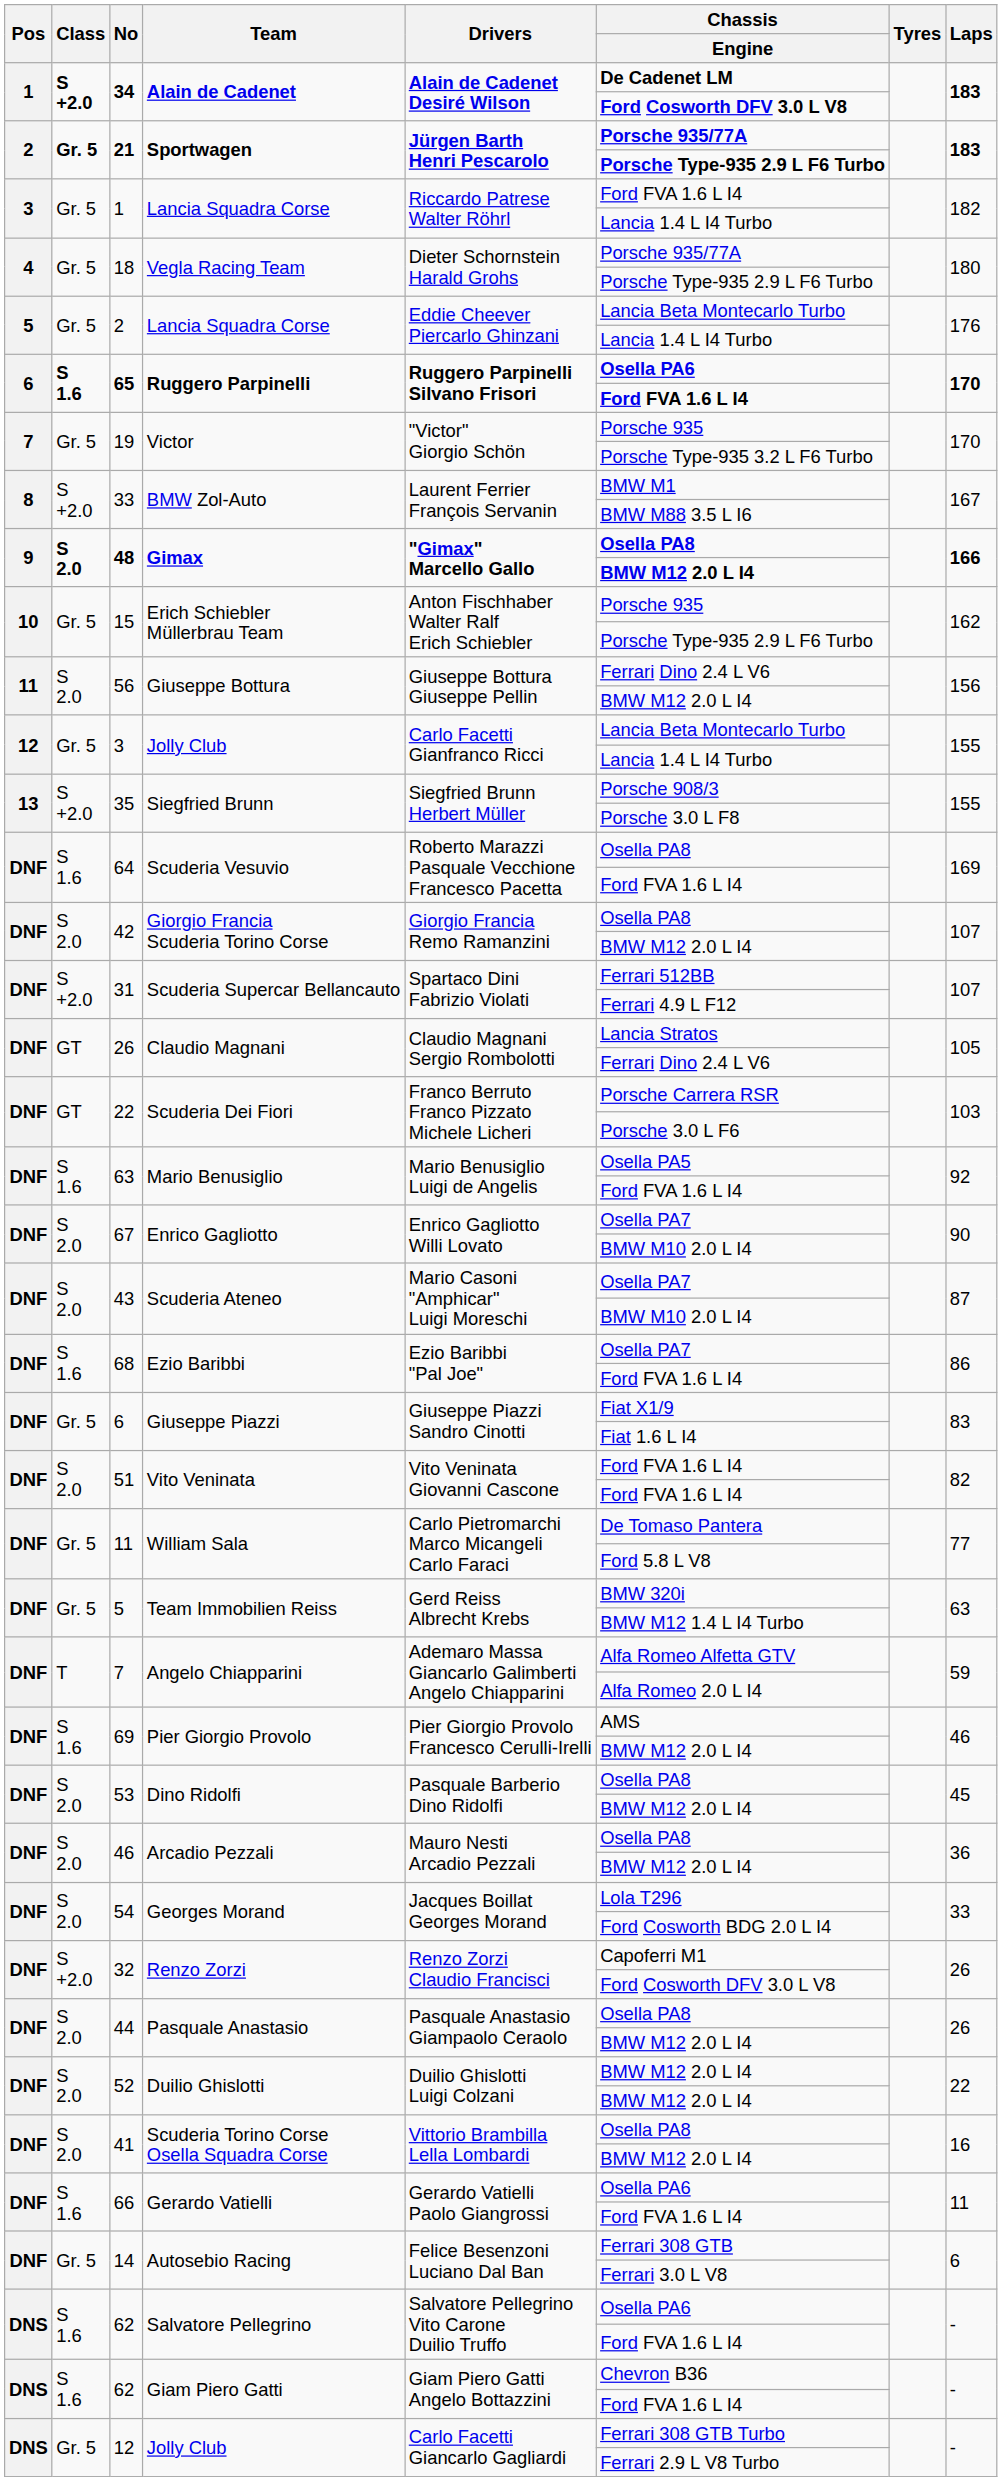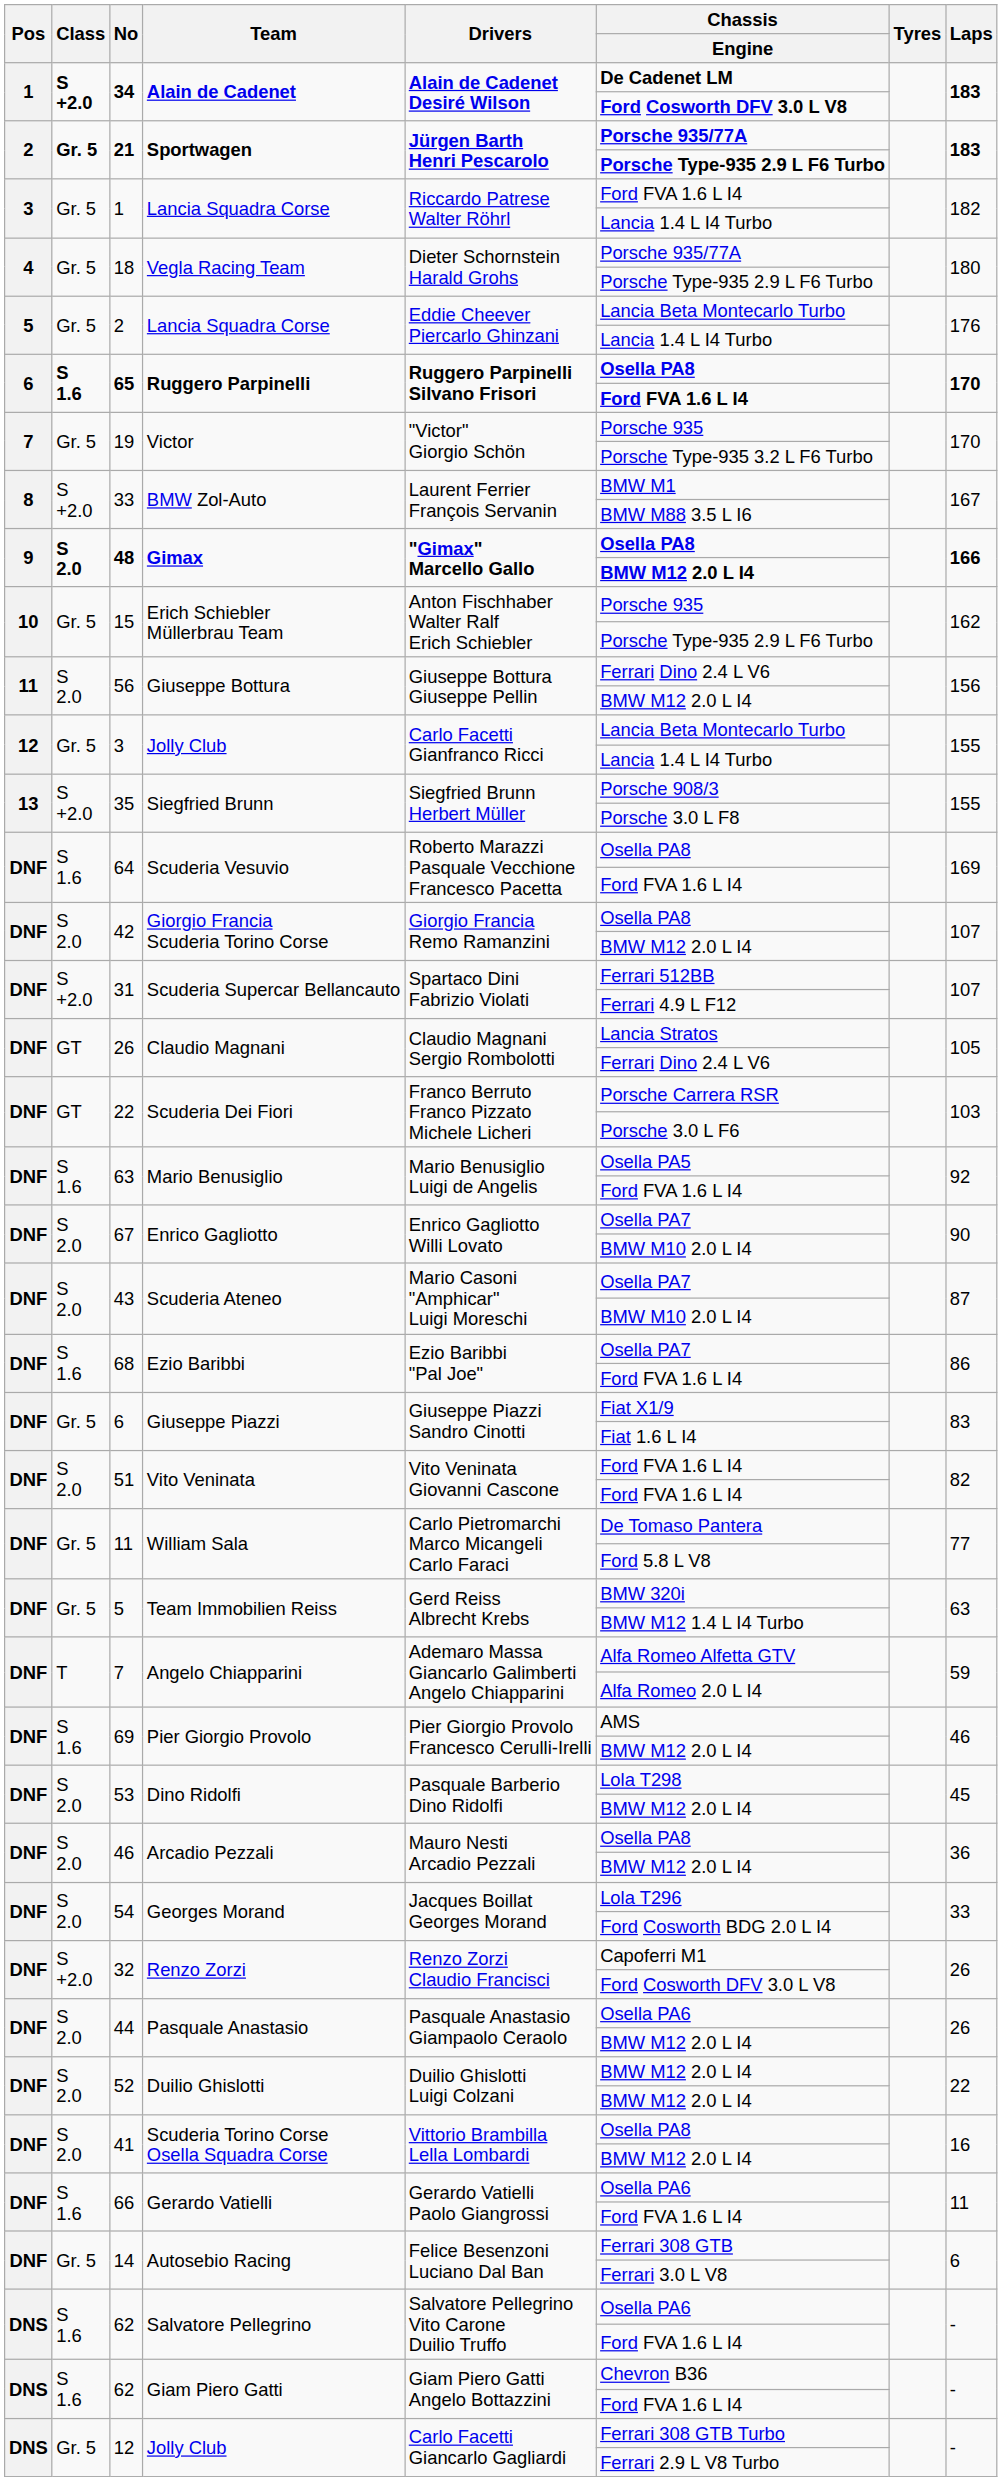(647, 369) Osella PA6 -> (647, 369) Osella PA8
(645, 1780) Osella PA8 -> (641, 1780) Lola T298
(645, 2013) Osella PA8 -> (645, 2013) Osella PA6
